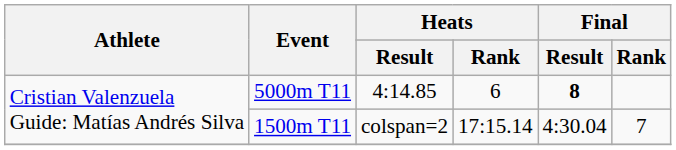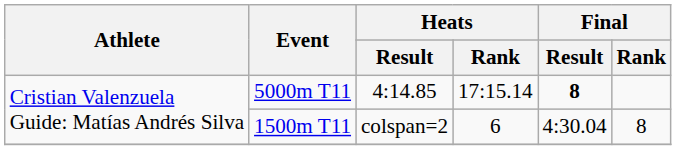(495, 92) 6 -> (495, 92) 17:15.14
(495, 127) 17:15.14 -> (495, 127) 6
(641, 127) 7 -> (641, 127) 8
